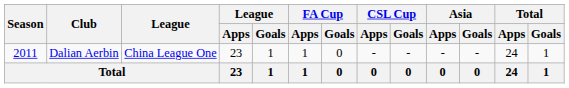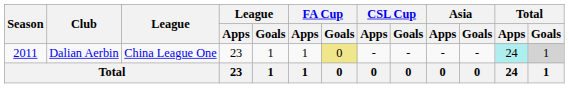(339, 53) no background -> (339, 53) khaki background
(512, 53) no background -> (512, 53) paleturquoise background
(546, 53) no background -> (546, 53) lightgrey background
